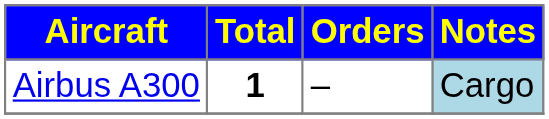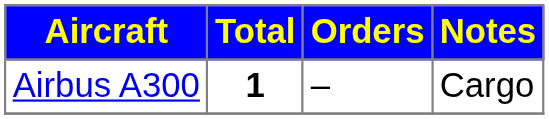(487, 85) lightblue background -> (487, 85) no background
